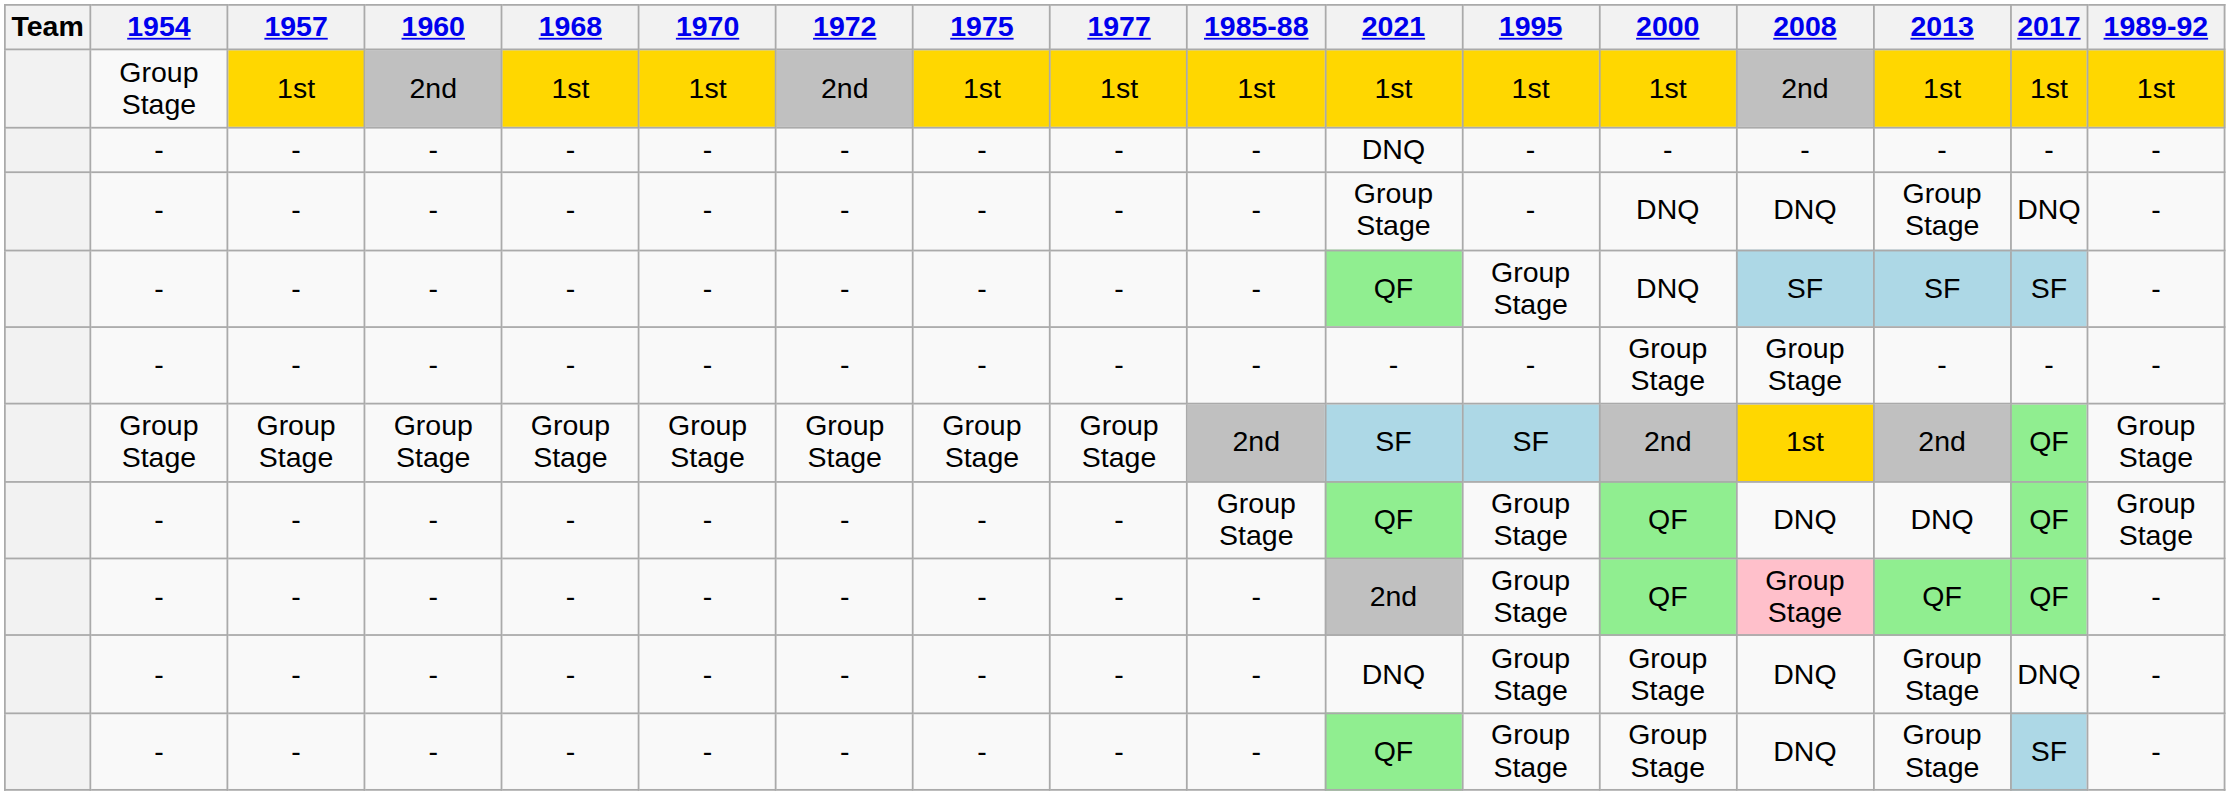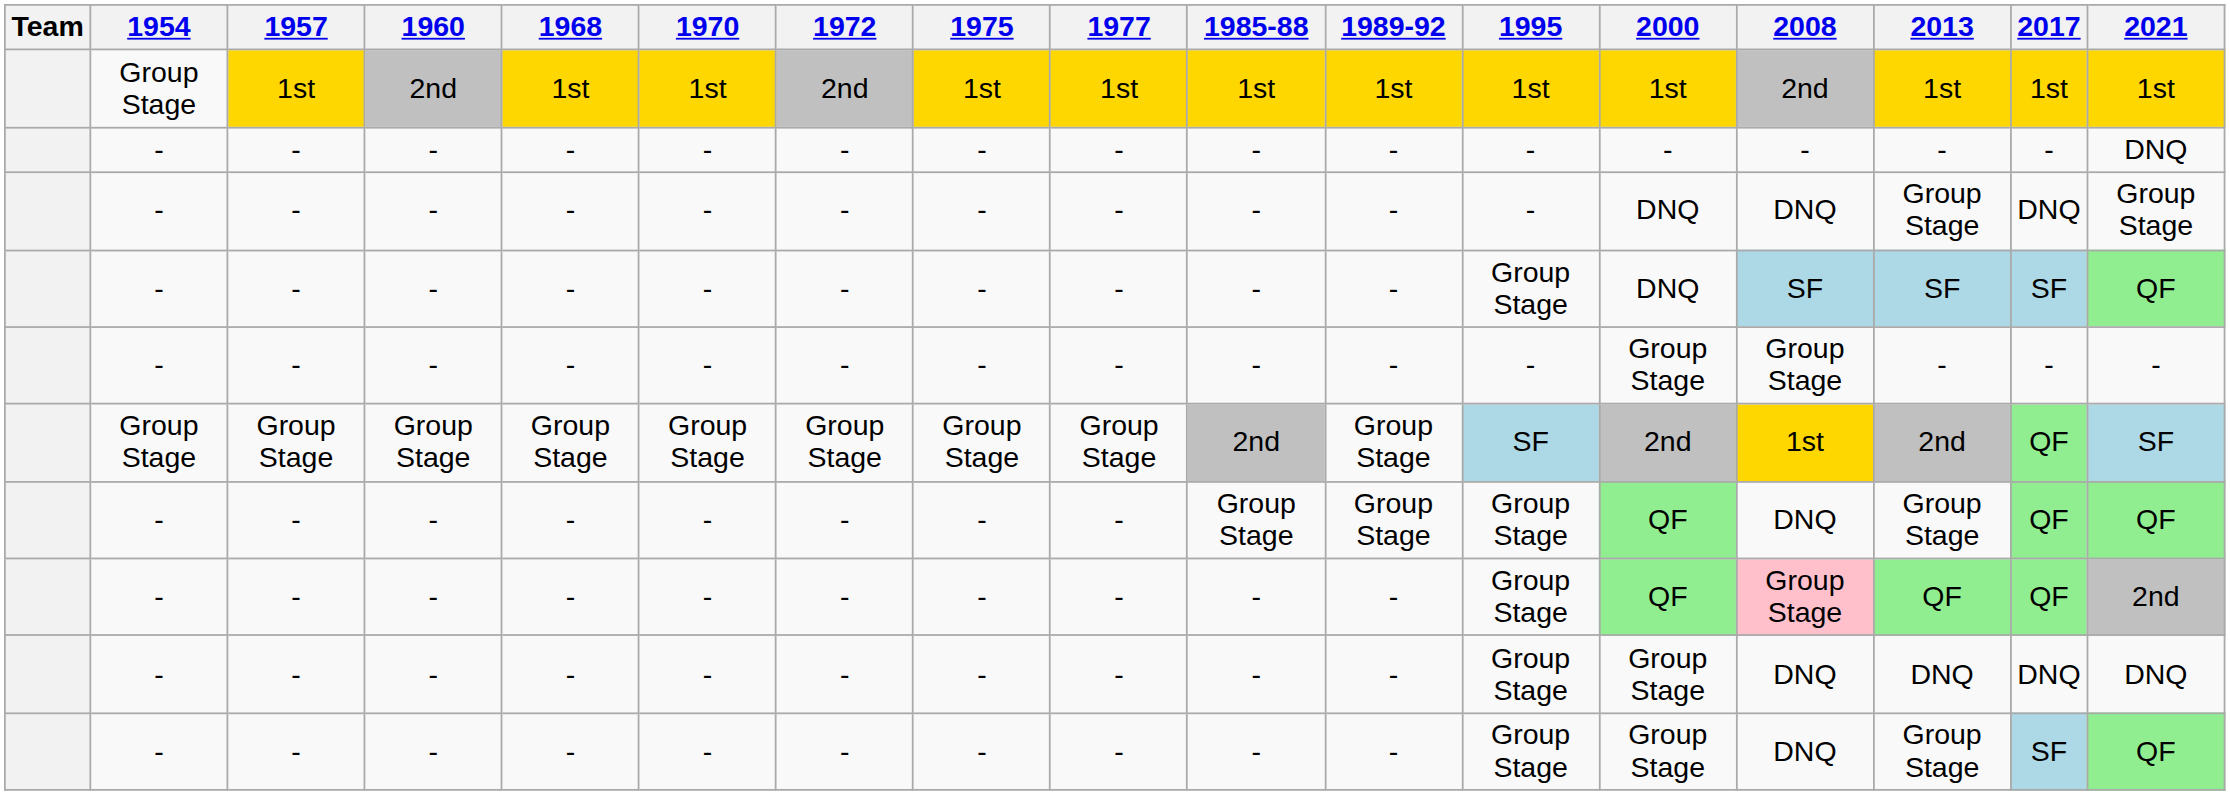columns swapped: (2156, 27) <-> (1393, 27)
(1942, 519) DNQ -> (1942, 519) Group Stage
(1942, 673) Group Stage -> (1942, 673) DNQ
